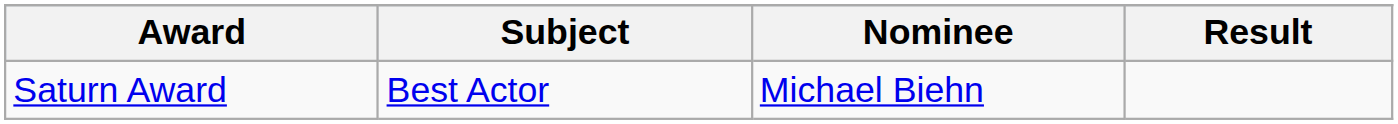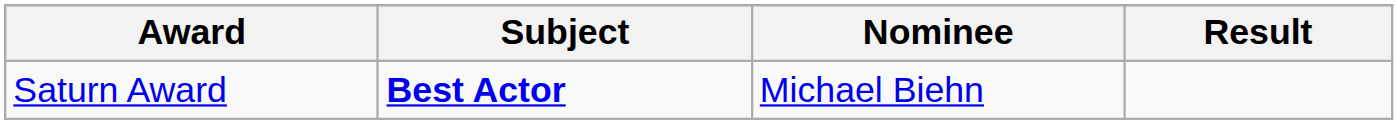(468, 89) normal -> (476, 89) bold
